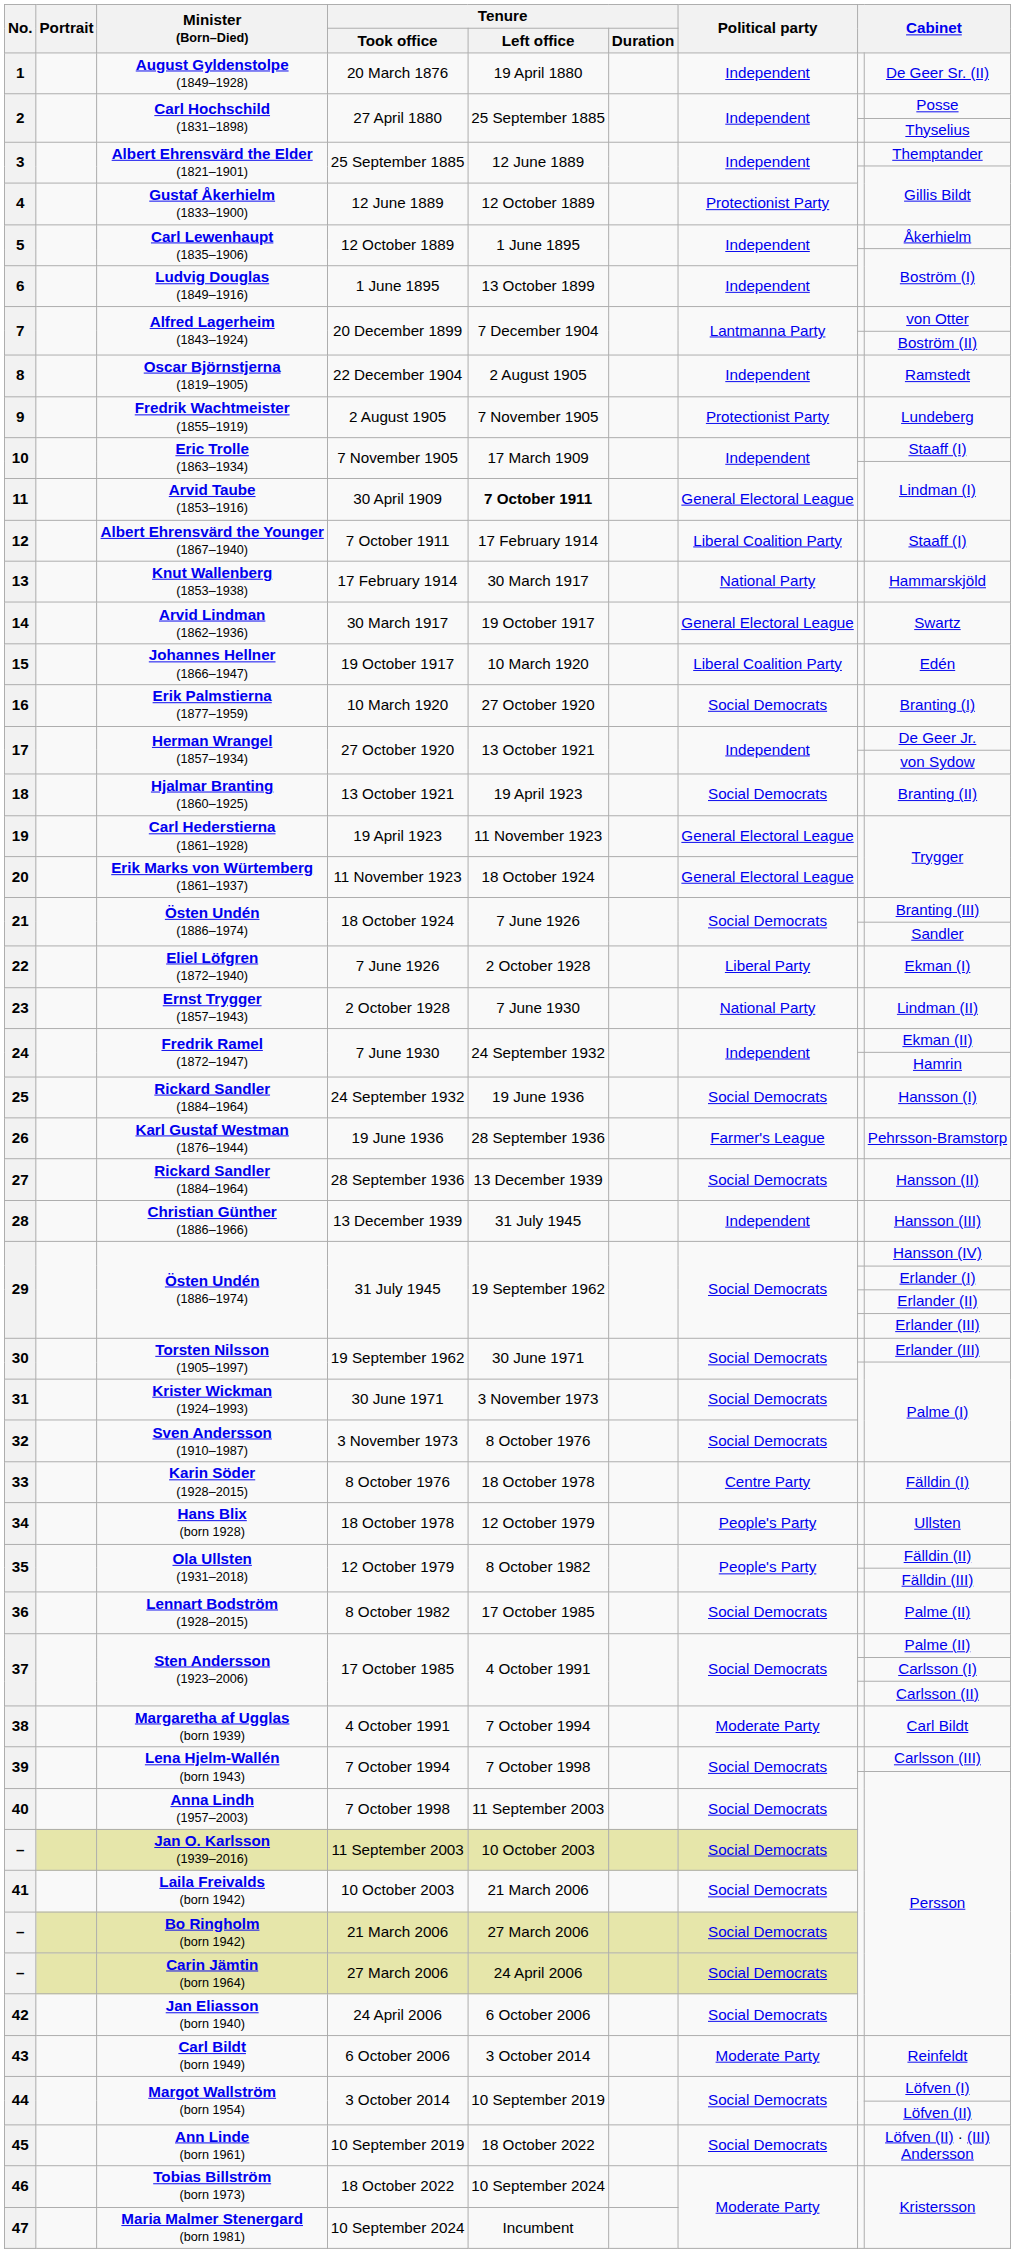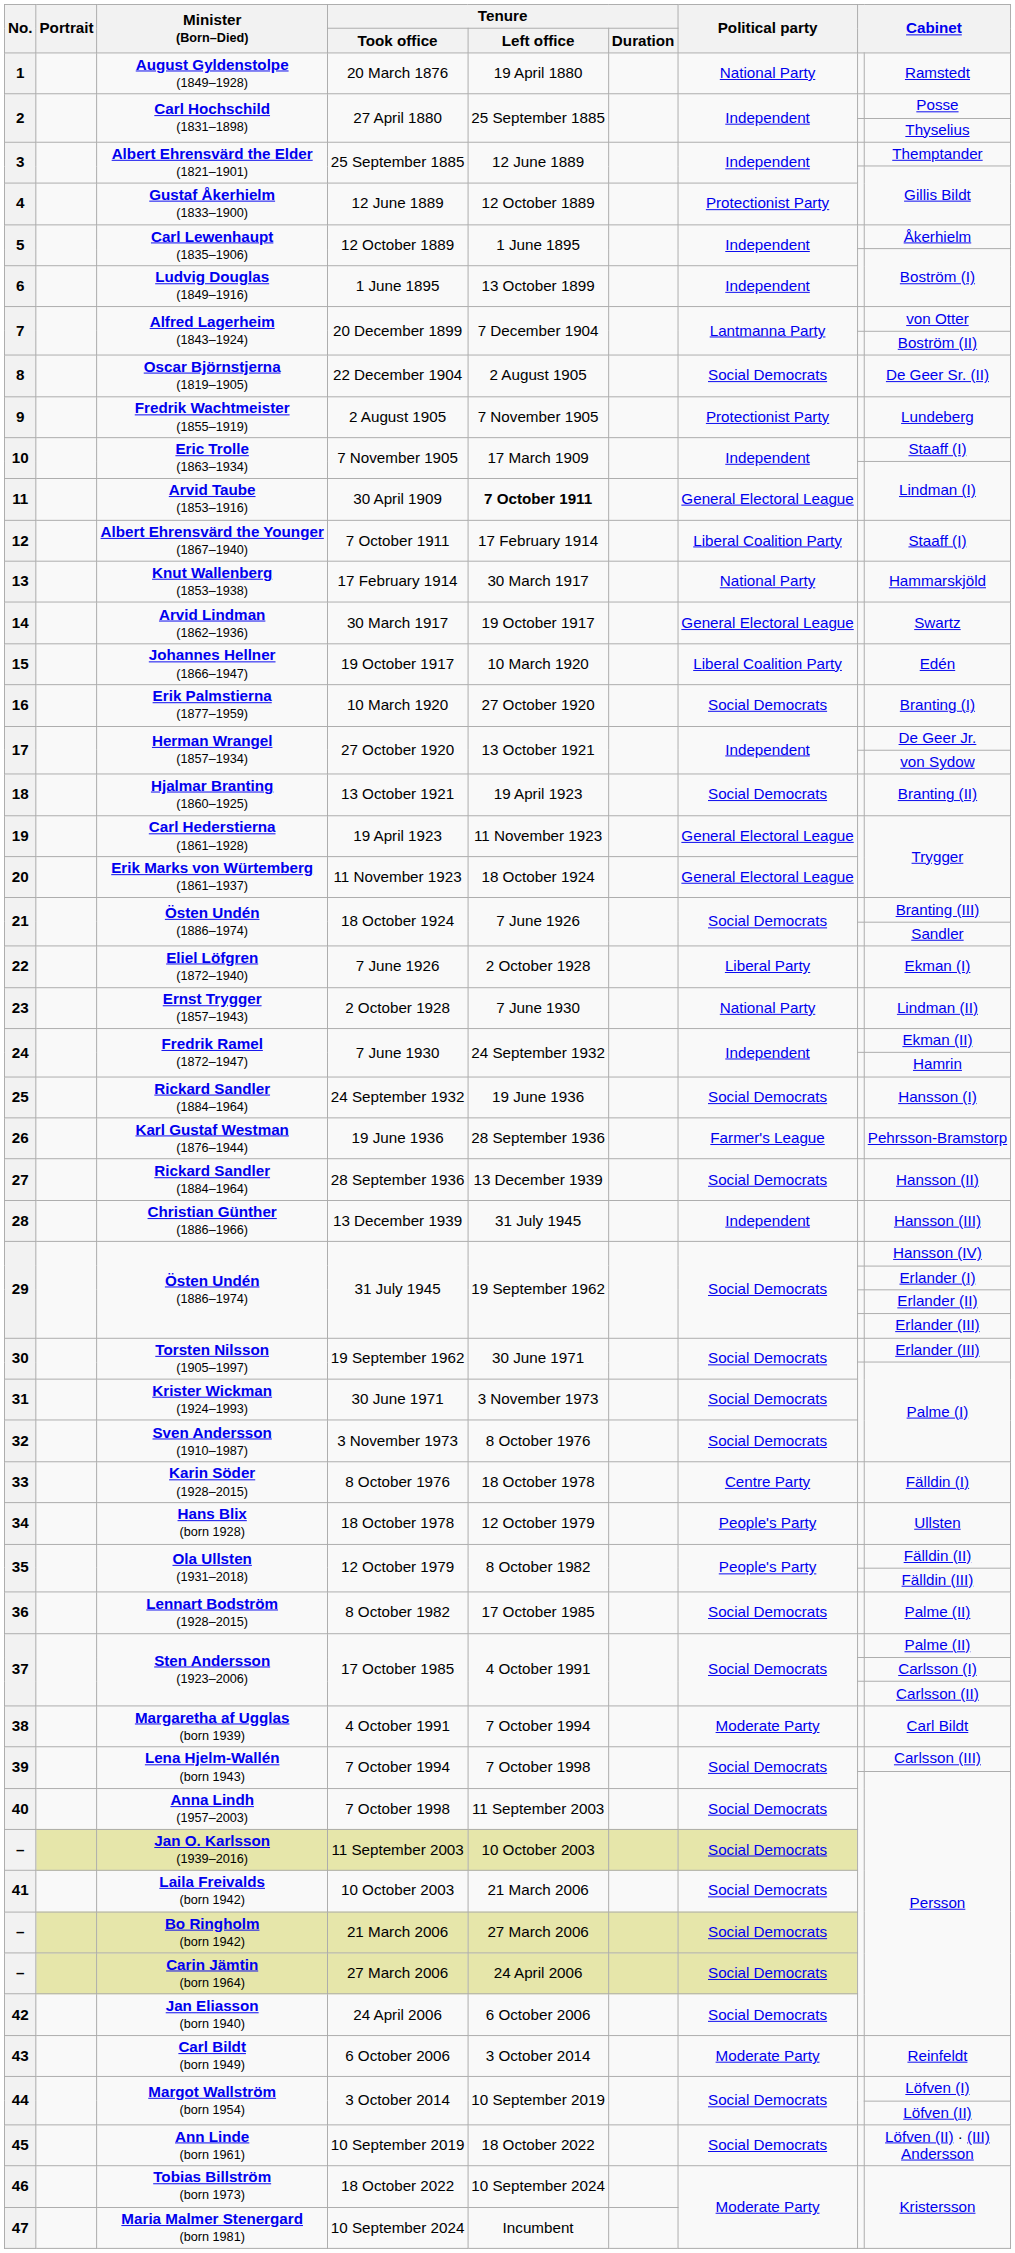(768, 73) Independent -> (768, 73) National Party
(937, 73) De Geer Sr. (II) -> (937, 73) Ramstedt
(768, 375) Independent -> (768, 375) Social Democrats
(937, 375) Ramstedt -> (937, 375) De Geer Sr. (II)
